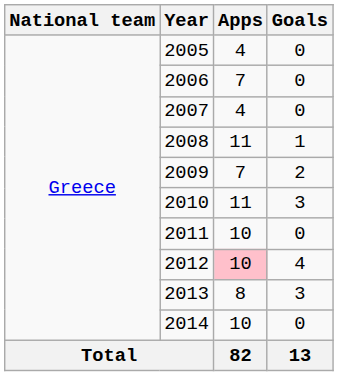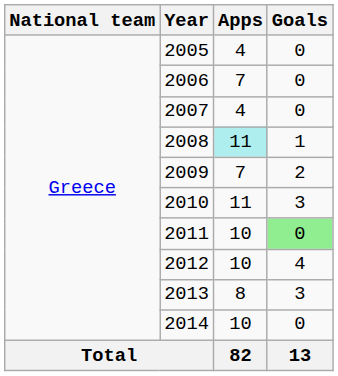(240, 142) no background -> (240, 142) paleturquoise background
(300, 234) no background -> (300, 234) lightgreen background
(240, 264) pink background -> (240, 264) no background
